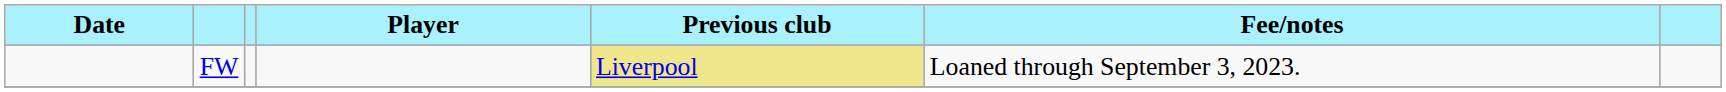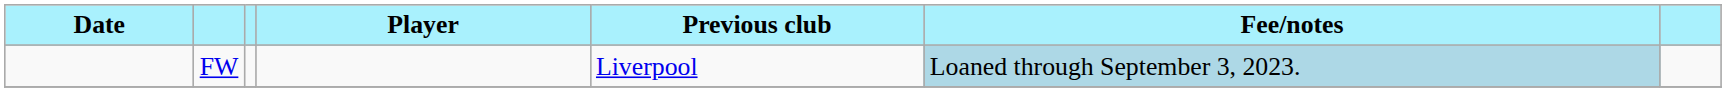(647, 65) khaki background -> (647, 65) no background
(1115, 65) no background -> (1115, 65) lightblue background
